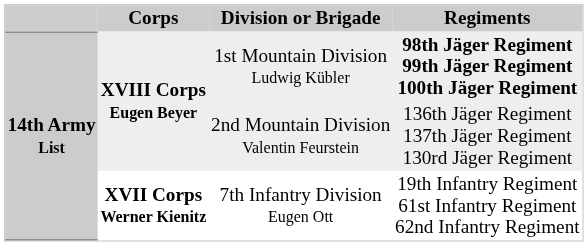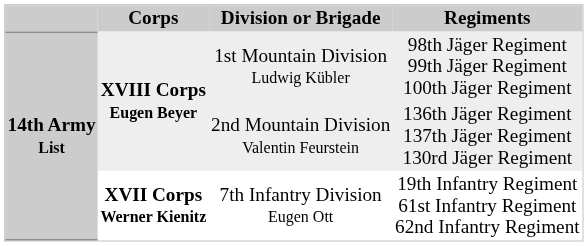(487, 66) bold -> (487, 66) normal
